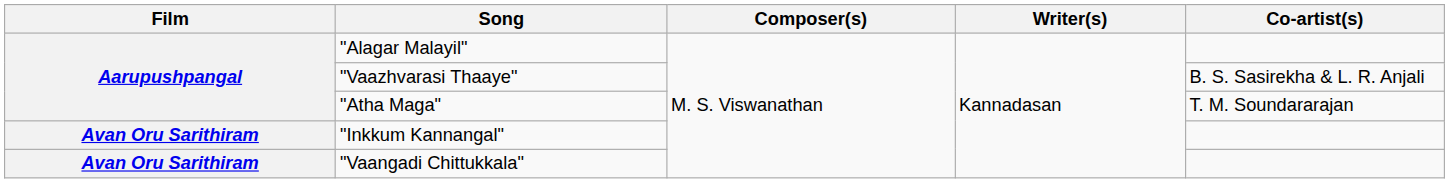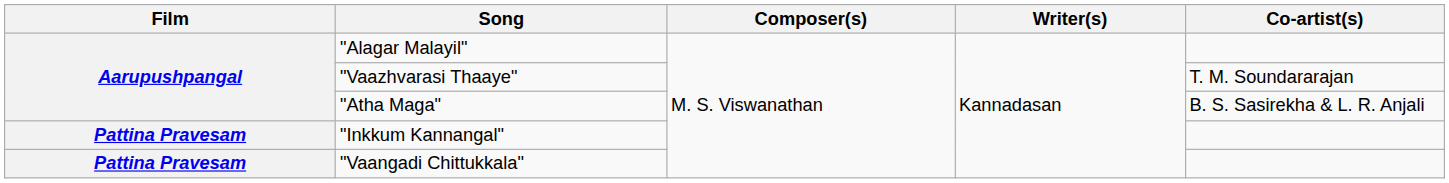(1307, 76) B. S. Sasirekha & L. R. Anjali -> (1272, 76) T. M. Soundararajan
(1272, 105) T. M. Soundararajan -> (1307, 105) B. S. Sasirekha & L. R. Anjali
(170, 134) Avan Oru Sarithiram -> (170, 134) Pattina Pravesam
(170, 163) Avan Oru Sarithiram -> (170, 163) Pattina Pravesam
